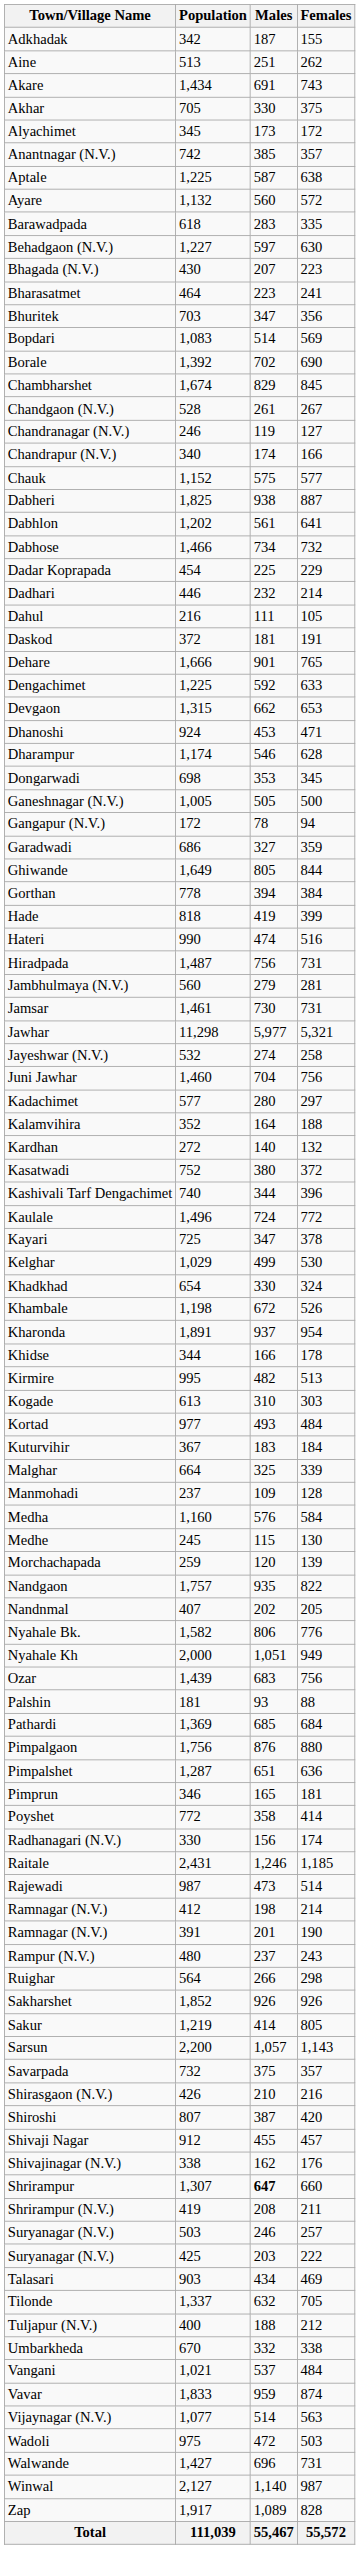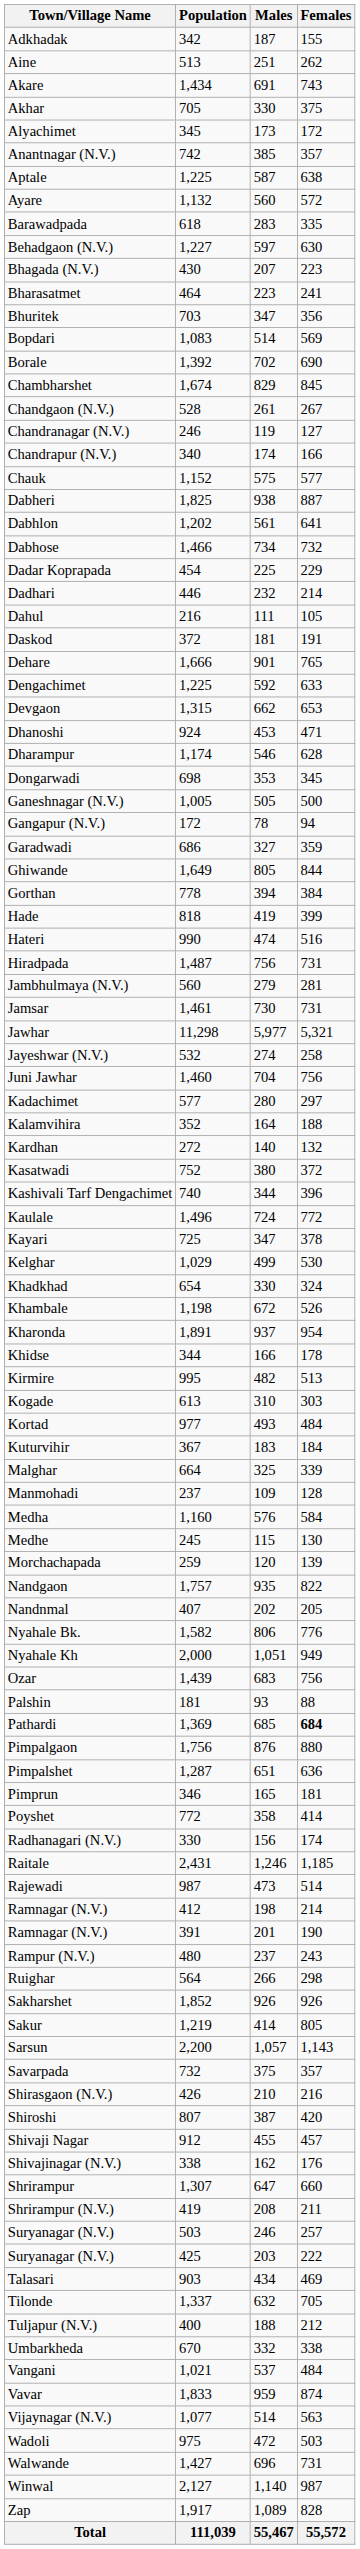(311, 1724) normal -> (311, 1724) bold
(265, 2186) bold -> (265, 2186) normal
